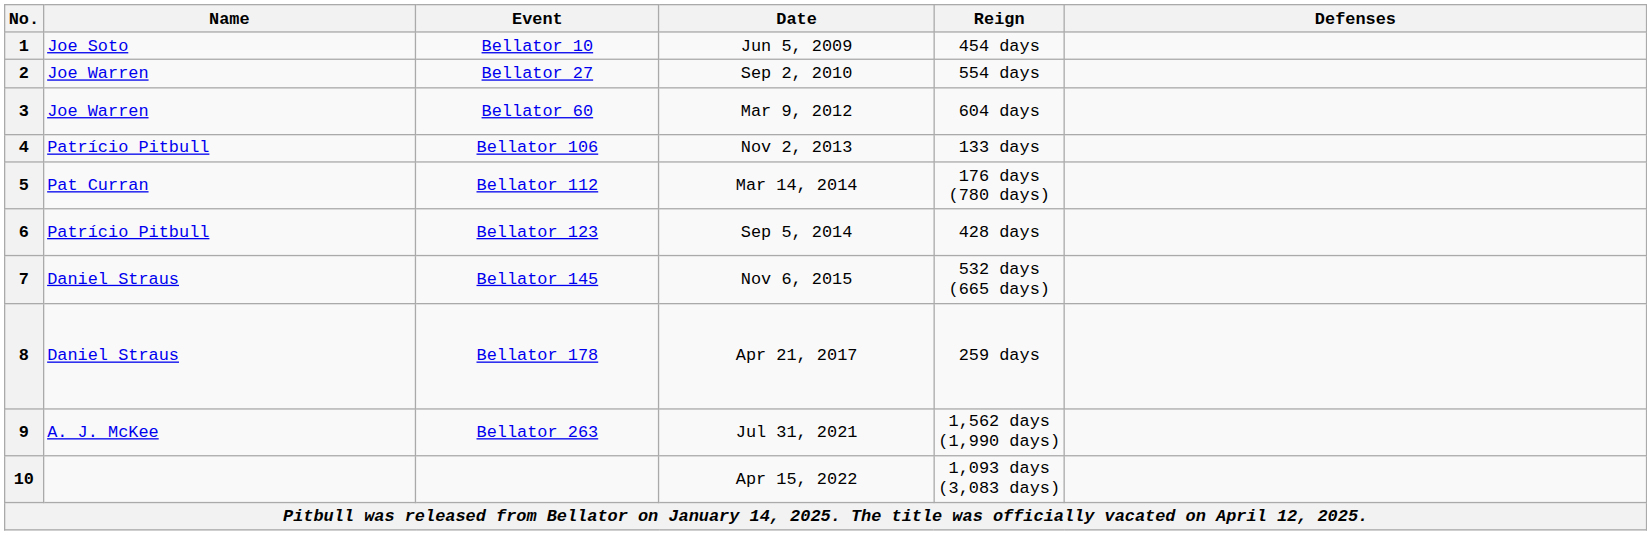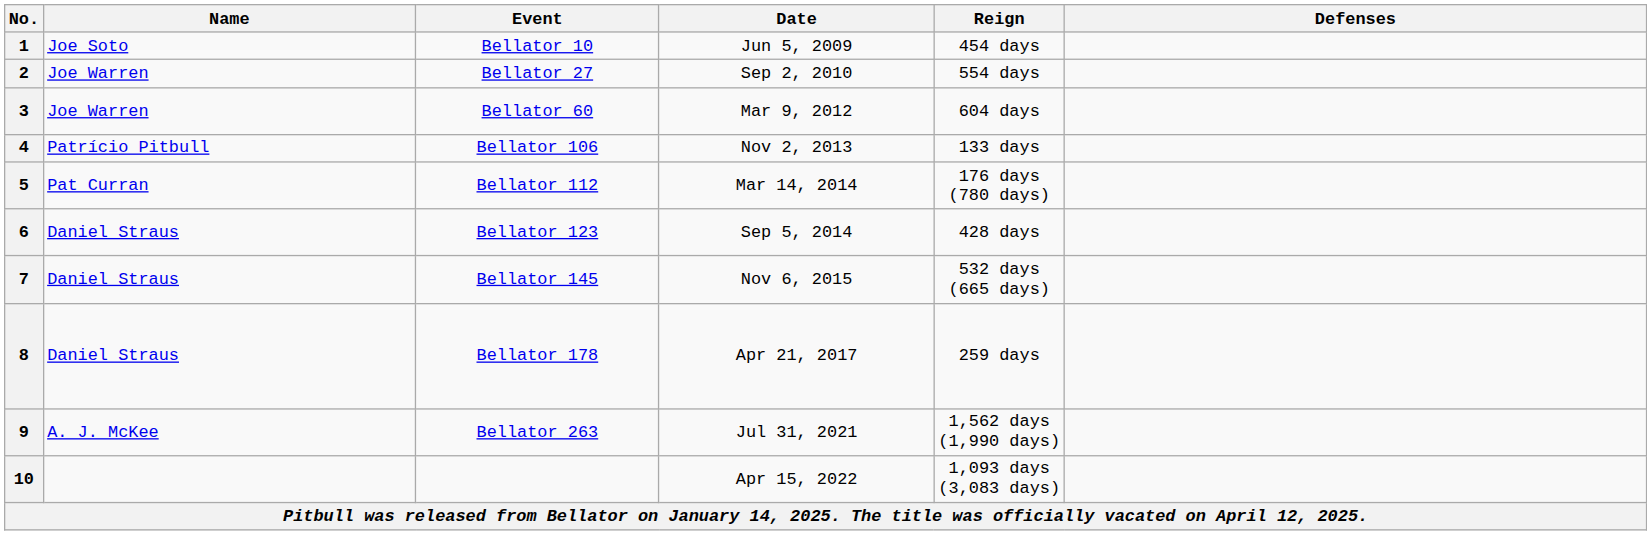(128, 232) Patrício Pitbull -> (113, 232) Daniel Straus
